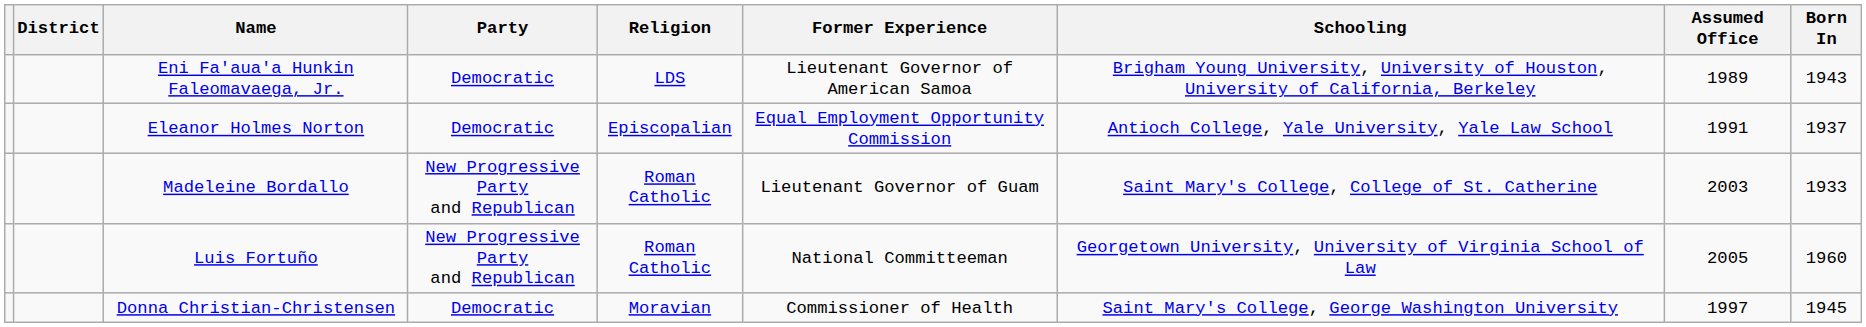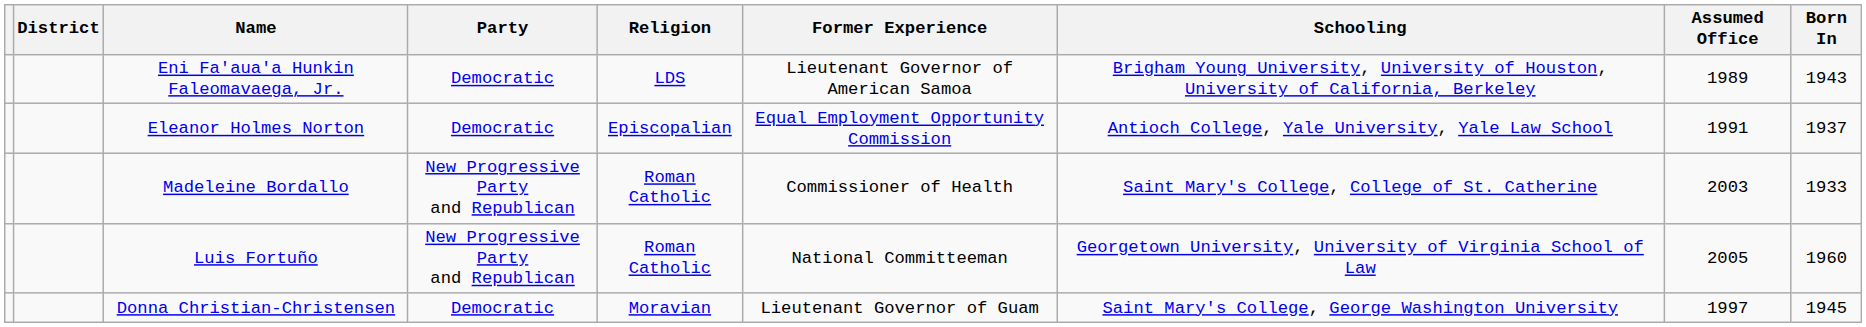(900, 188) Lieutenant Governor of Guam -> (900, 188) Commissioner of Health
(900, 307) Commissioner of Health -> (900, 307) Lieutenant Governor of Guam
